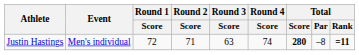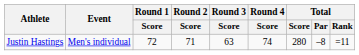(299, 42) bold -> (299, 42) normal
(342, 42) bold -> (342, 42) normal
